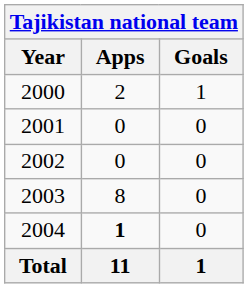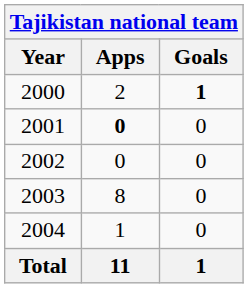(201, 91) normal -> (201, 91) bold
(120, 126) normal -> (120, 126) bold
(120, 230) bold -> (120, 230) normal
